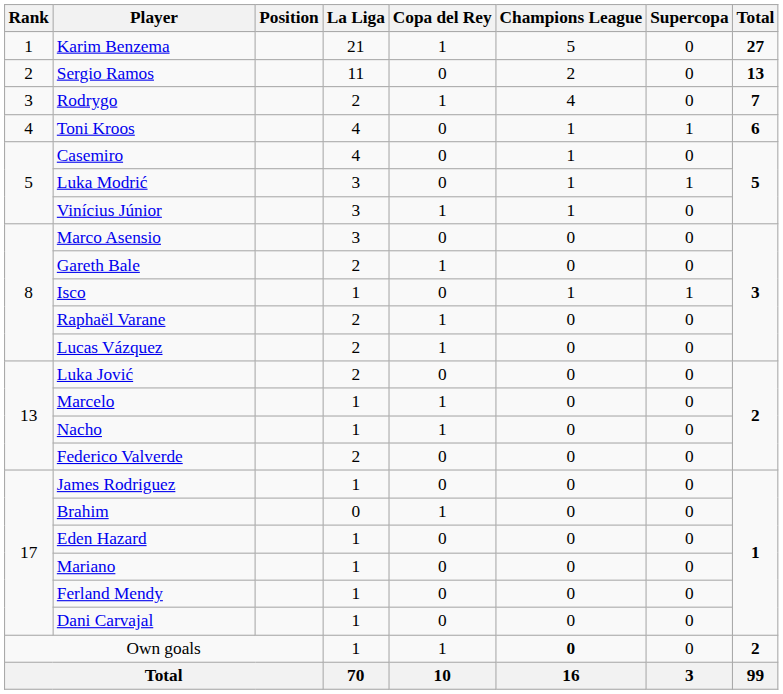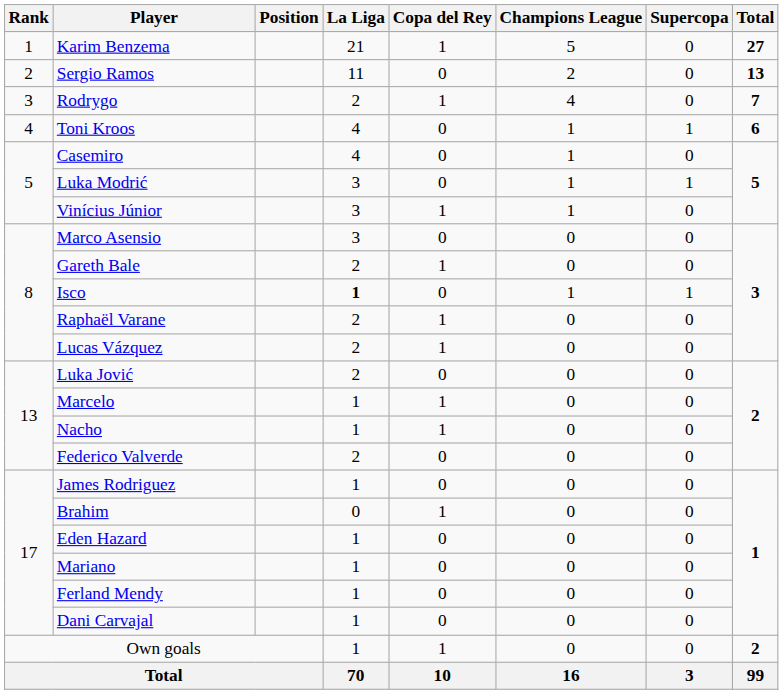(356, 292) normal -> (356, 292) bold
(571, 648) bold -> (571, 648) normal
